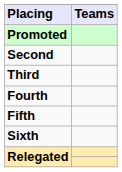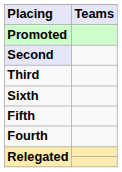(30, 55) no background -> (30, 55) lavender background
(28, 95) Fourth -> (23, 95) Sixth
(23, 136) Sixth -> (28, 136) Fourth
